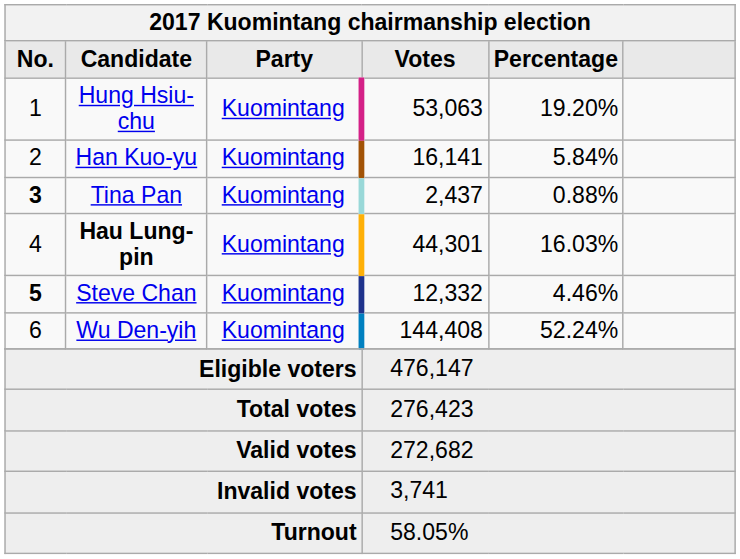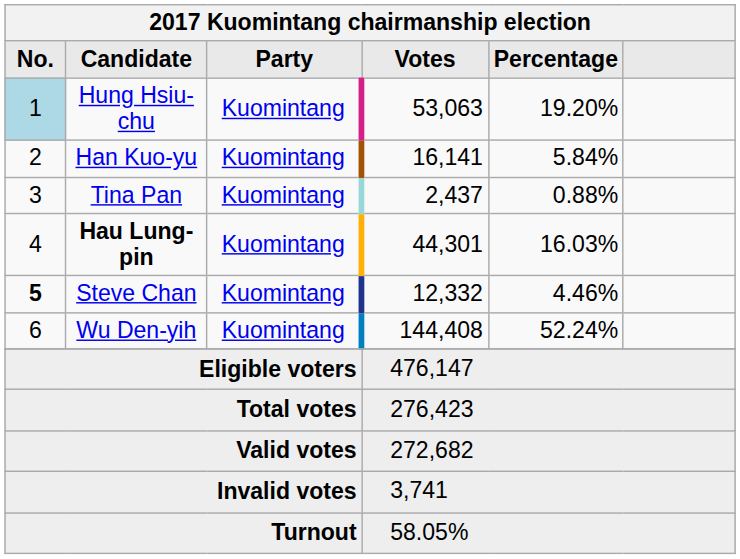(35, 108) no background -> (35, 108) lightblue background
(35, 194) bold -> (35, 194) normal
